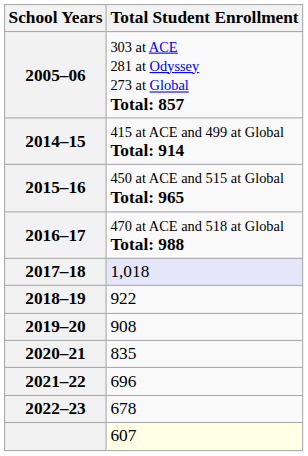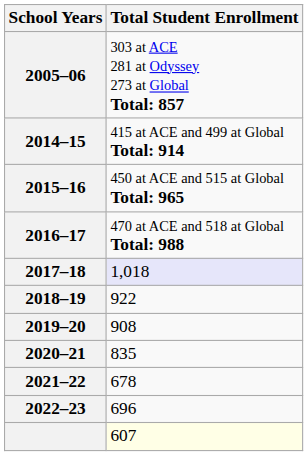(123, 381) 696 -> (123, 381) 678
(123, 408) 678 -> (123, 408) 696
